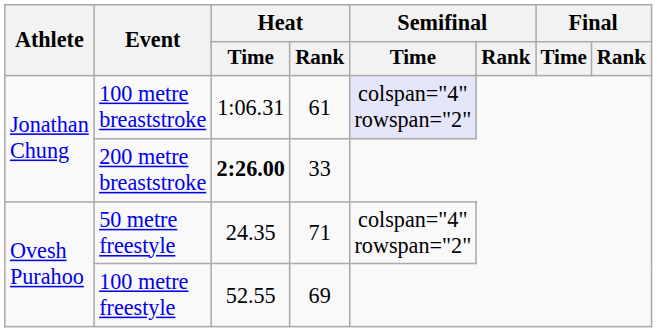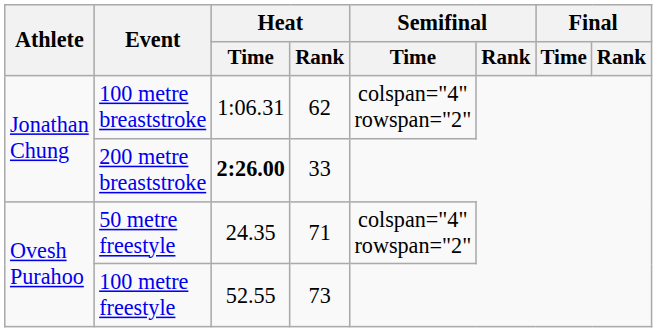(320, 107) 61 -> (320, 107) 62
(413, 107) lavender background -> (413, 107) no background
(320, 295) 69 -> (320, 295) 73
